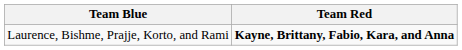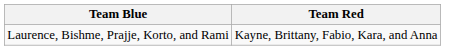(344, 34) bold -> (336, 34) normal
